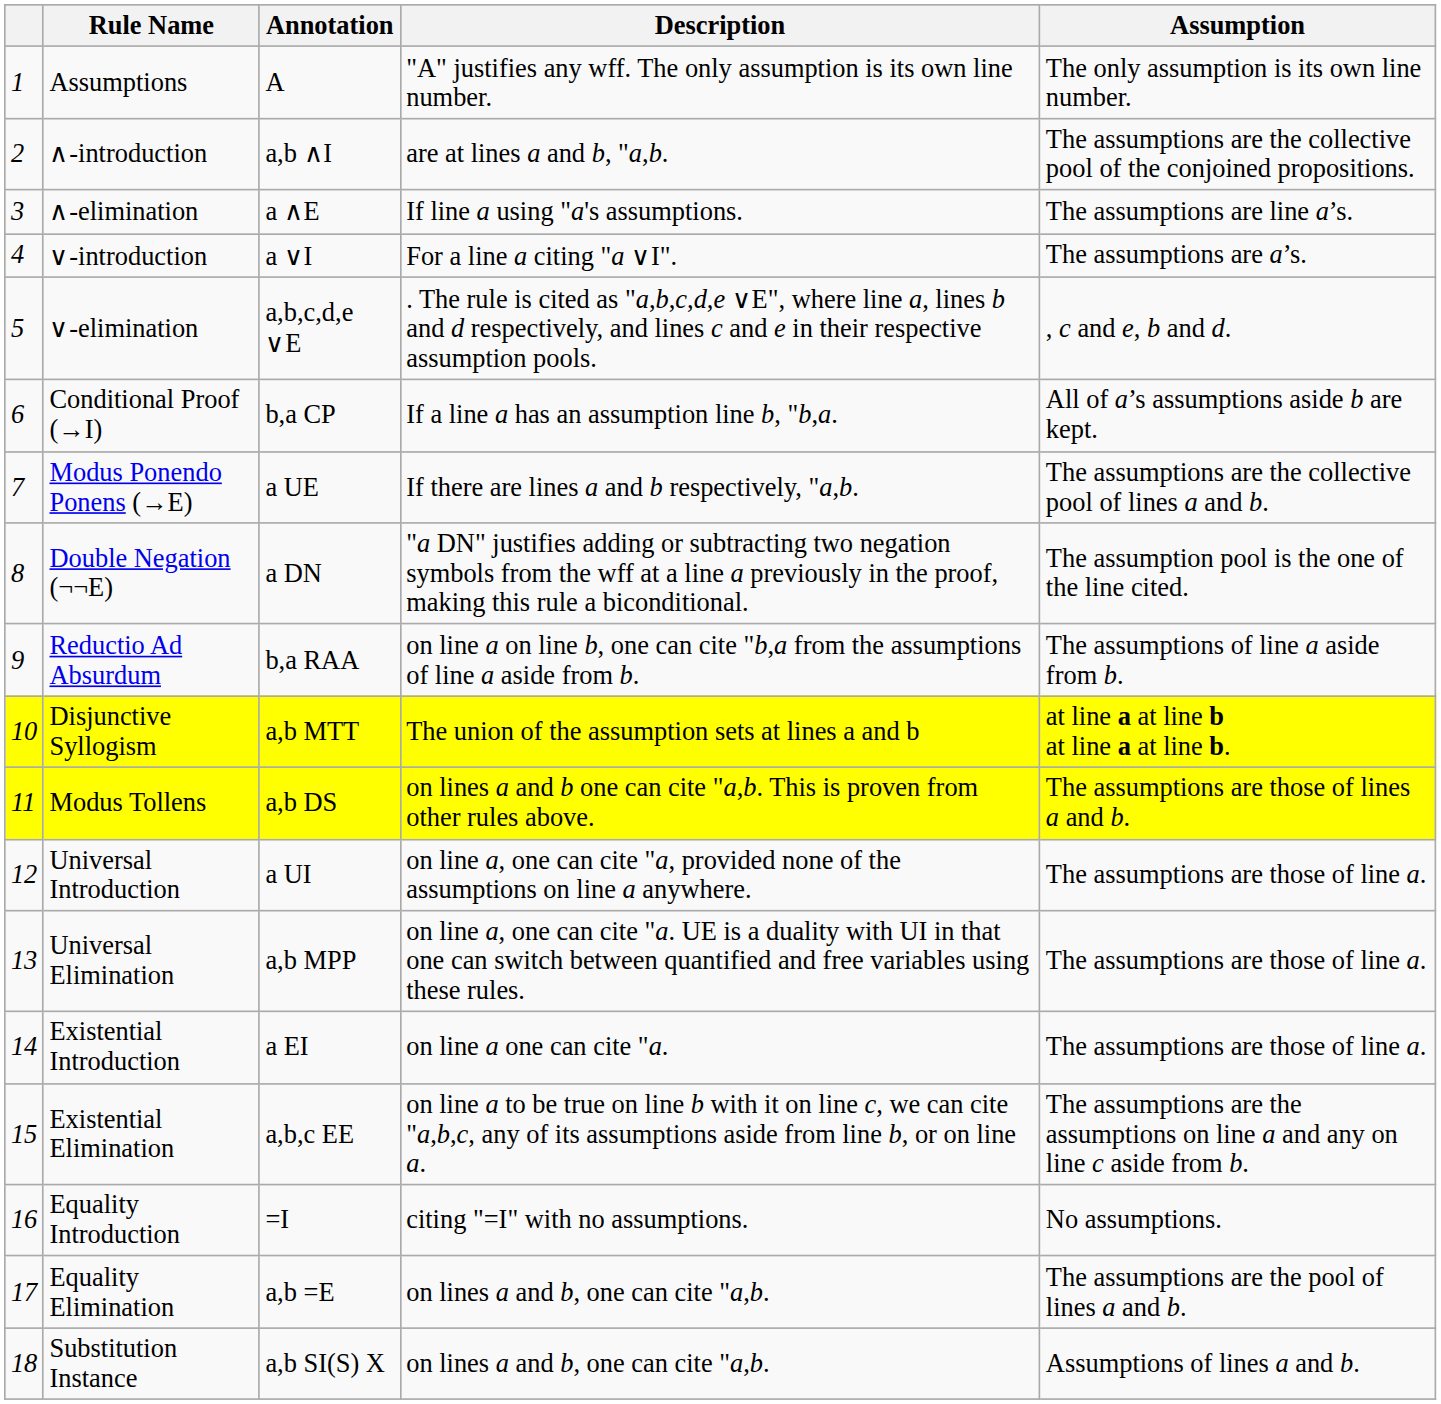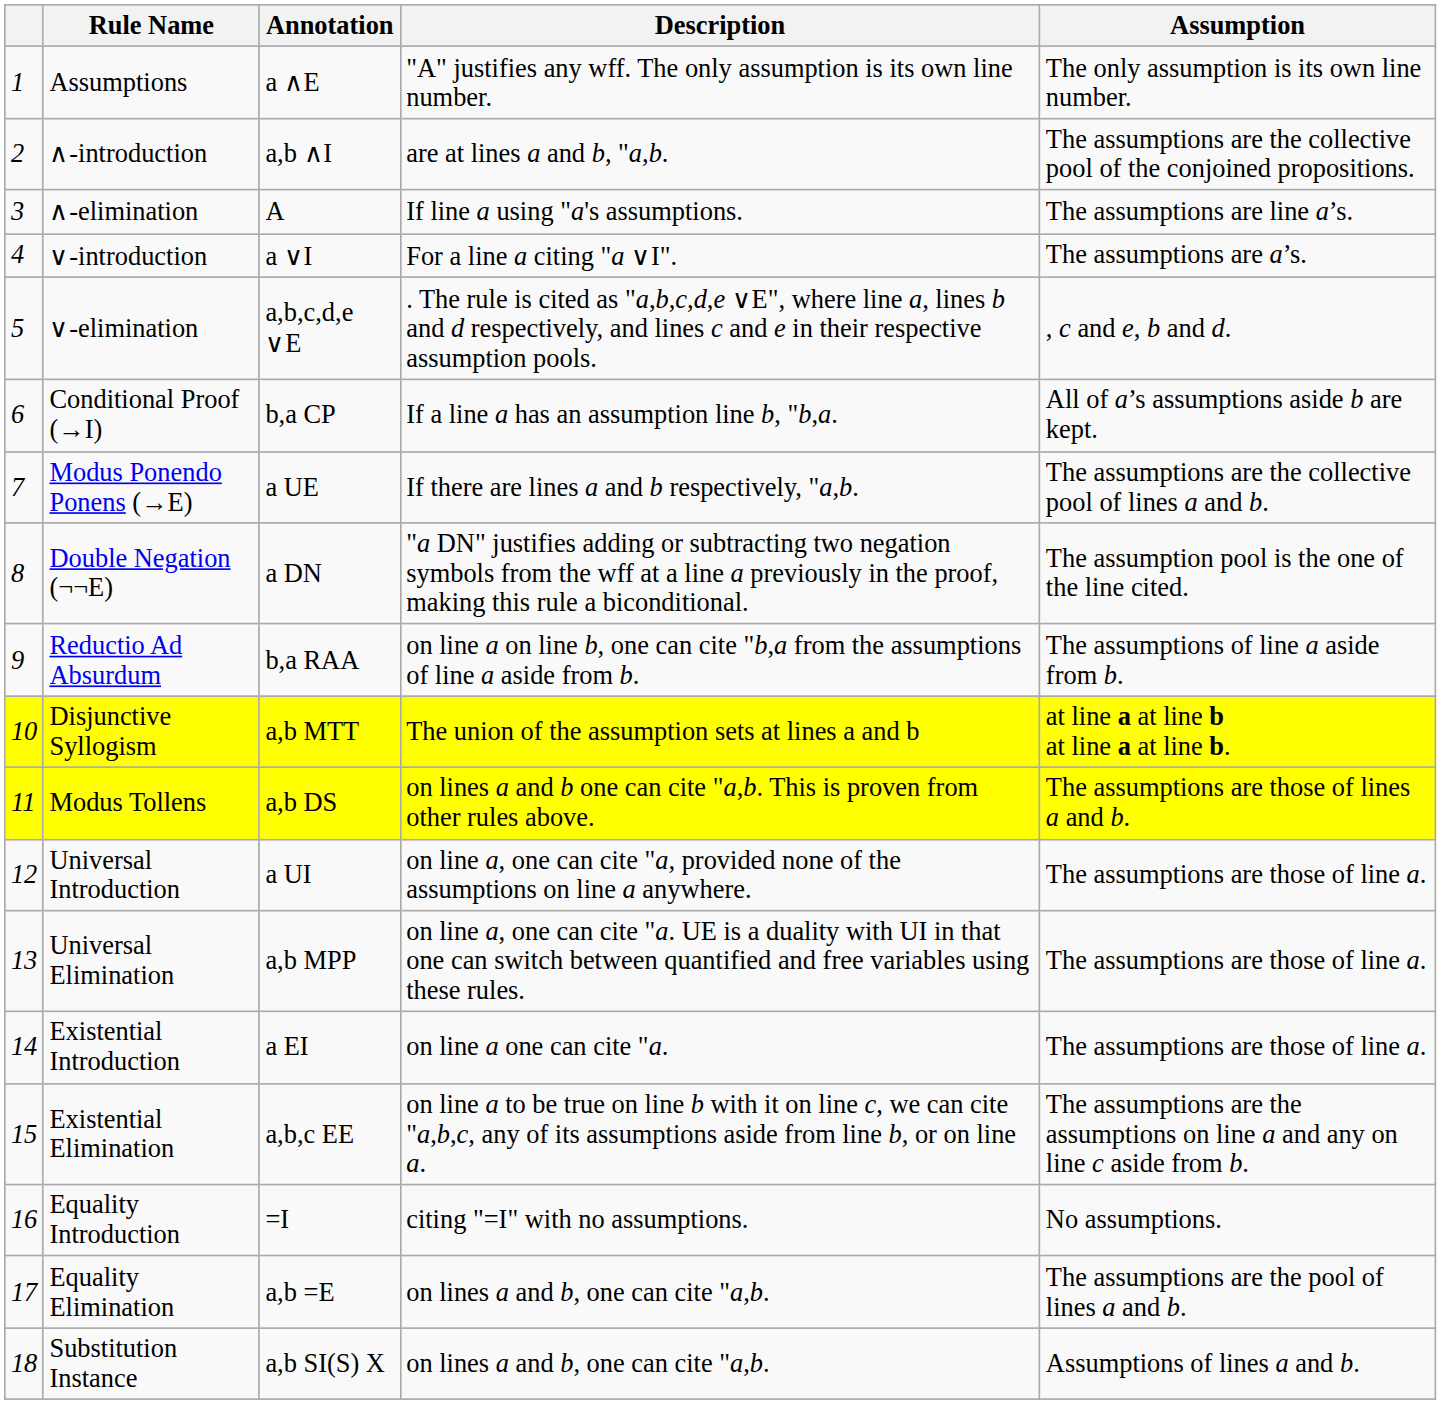(275, 82) A -> (293, 82) a ∧E
(293, 212) a ∧E -> (275, 211) A
